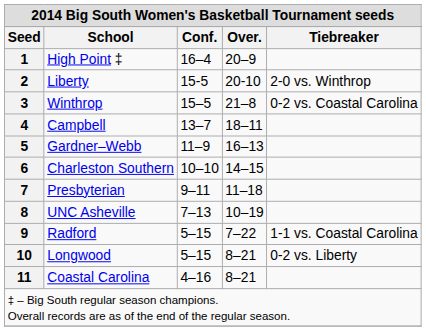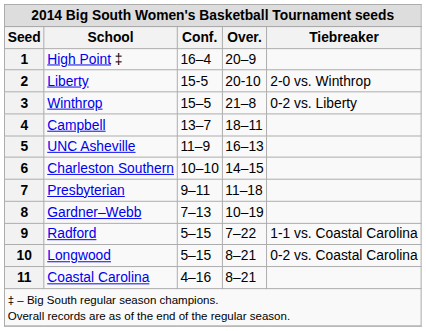(344, 103) 0-2 vs. Coastal Carolina -> (314, 103) 0-2 vs. Liberty
(94, 147) Gardner–Webb -> (91, 147) UNC Asheville
(91, 212) UNC Asheville -> (94, 212) Gardner–Webb
(314, 256) 0-2 vs. Liberty -> (344, 256) 0-2 vs. Coastal Carolina
